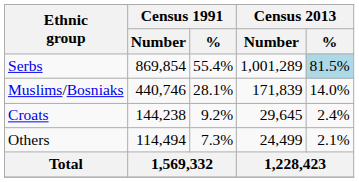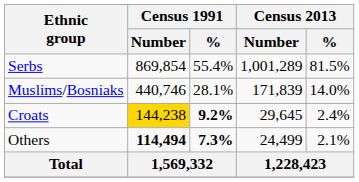(330, 66) lightblue background -> (330, 66) no background
(161, 115) no background -> (161, 115) gold background
(217, 115) normal -> (216, 115) bold
(161, 139) normal -> (161, 139) bold
(217, 139) normal -> (216, 139) bold
